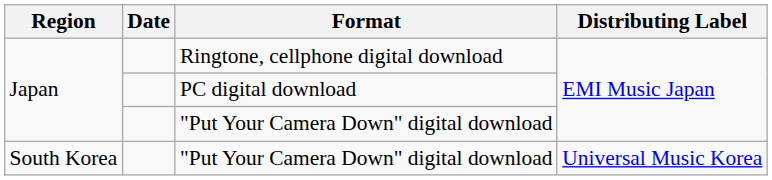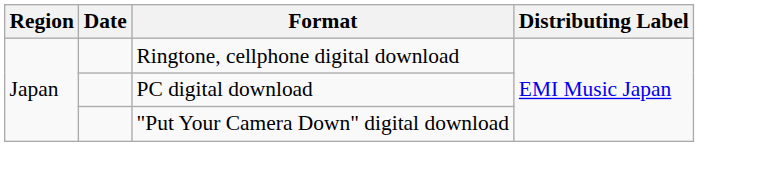- row: (64, 157)
